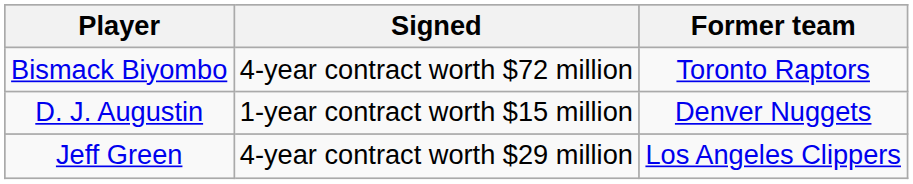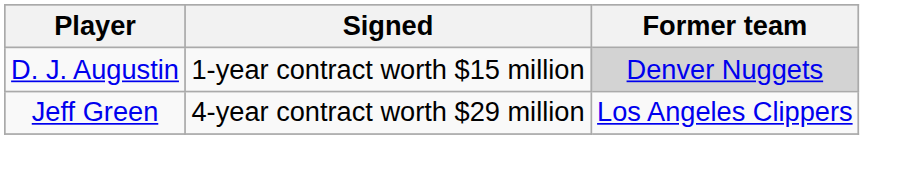- row: (119, 69)
(773, 112) no background -> (725, 69) lightgrey background
